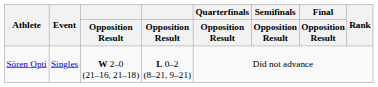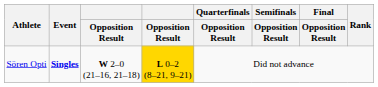(65, 64) normal -> (65, 64) bold
(167, 70) no background -> (168, 70) gold background
